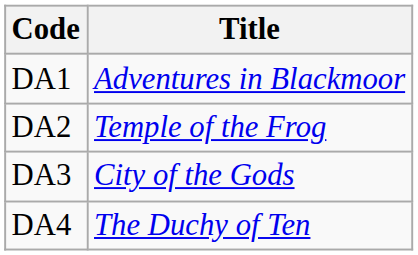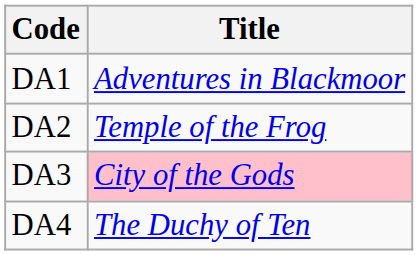(194, 175) no background -> (194, 175) pink background
